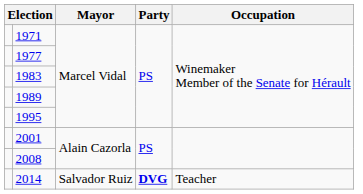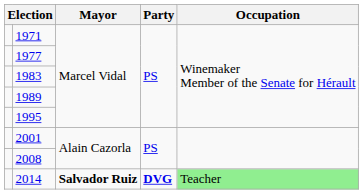(96, 179) normal -> (98, 179) bold
(196, 179) no background -> (201, 179) lightgreen background
